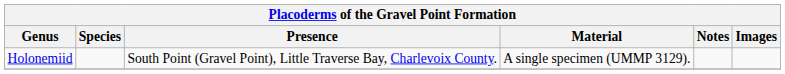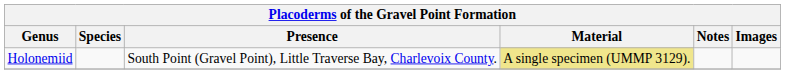(597, 58) no background -> (597, 58) khaki background
